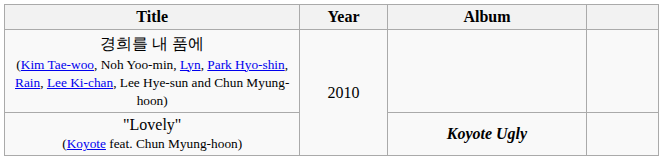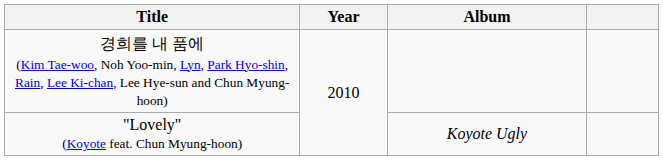(487, 133) bold -> (487, 133) normal
